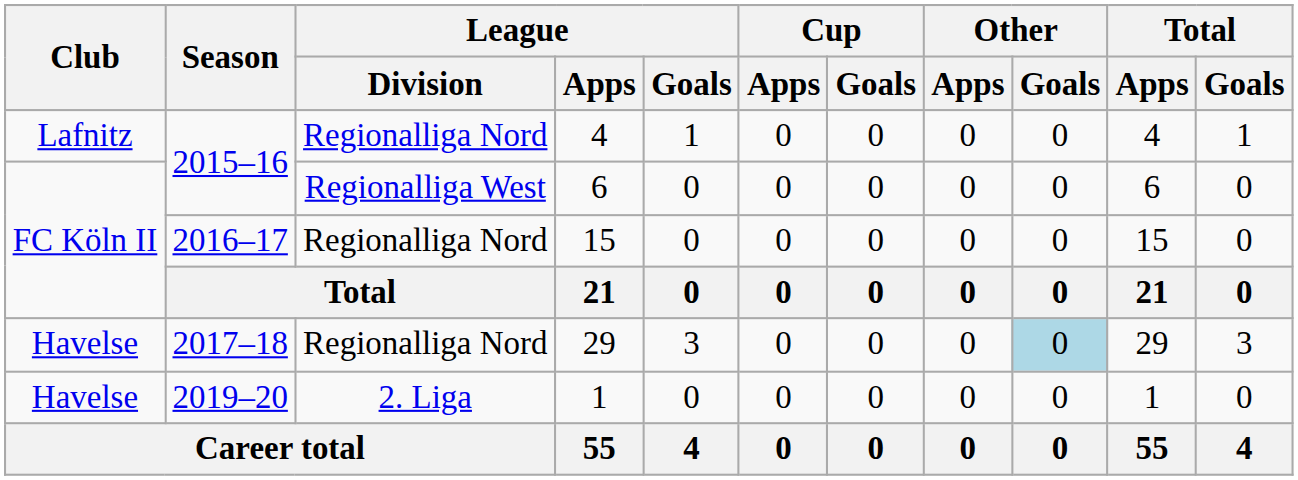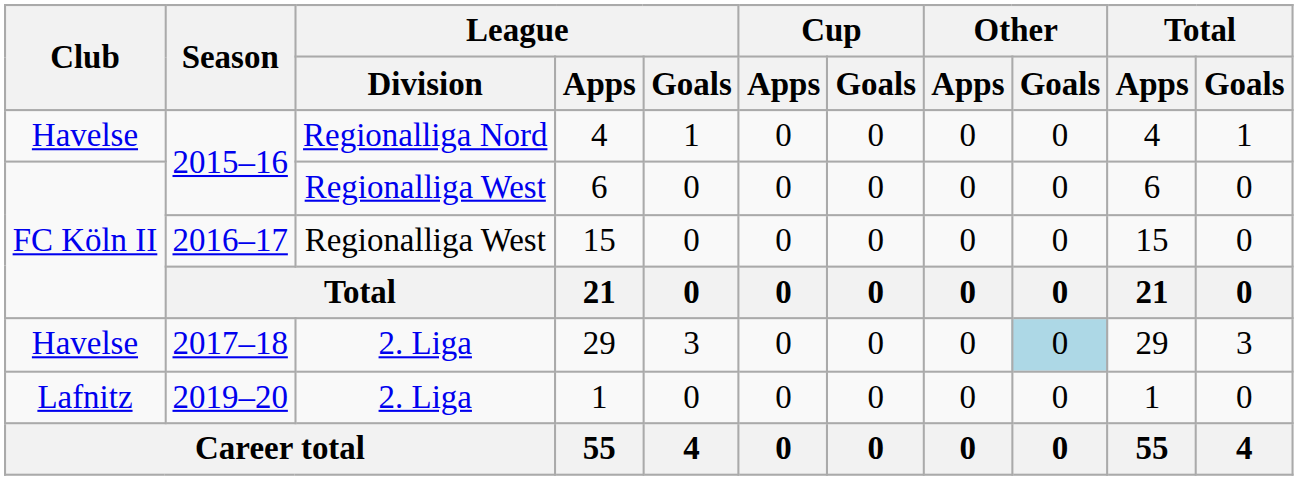(85, 135) Lafnitz -> (85, 135) Havelse
(425, 239) Regionalliga Nord -> (425, 239) Regionalliga West
(425, 344) Regionalliga Nord -> (425, 344) 2. Liga
(85, 396) Havelse -> (85, 396) Lafnitz
